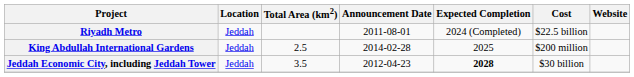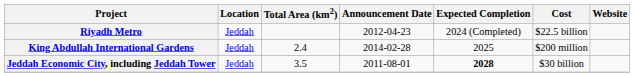(387, 31) 2011-08-01 -> (387, 31) 2012-04-23
(300, 47) 2.5 -> (300, 47) 2.4
(387, 64) 2012-04-23 -> (387, 64) 2011-08-01
